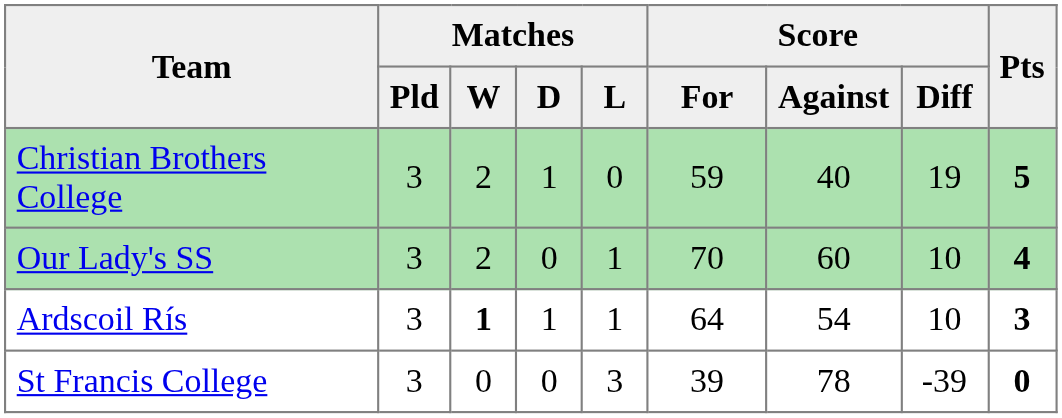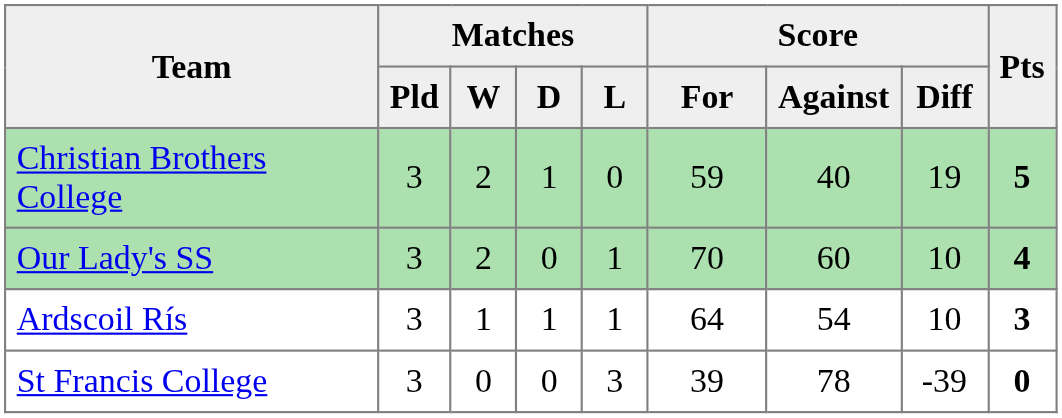(483, 319) bold -> (483, 319) normal
